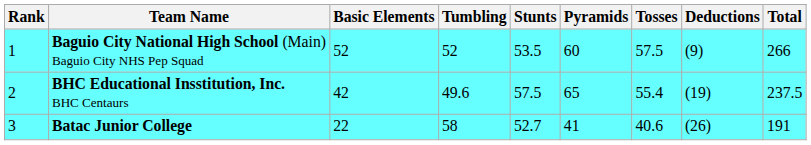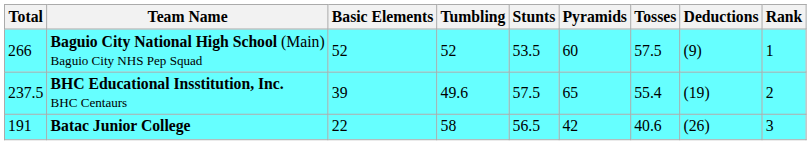columns swapped: (26, 16) <-> (785, 16)
(341, 93) 42 -> (340, 93) 39
(528, 126) 52.7 -> (526, 126) 56.5
(572, 126) 41 -> (570, 126) 42
